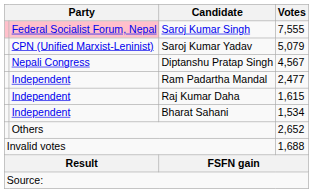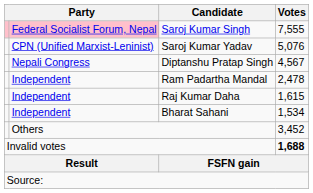(291, 46) 5,079 -> (291, 46) 5,076
(291, 79) 2,477 -> (291, 79) 2,478
(291, 130) 2,652 -> (291, 130) 3,452
(291, 146) normal -> (291, 146) bold
